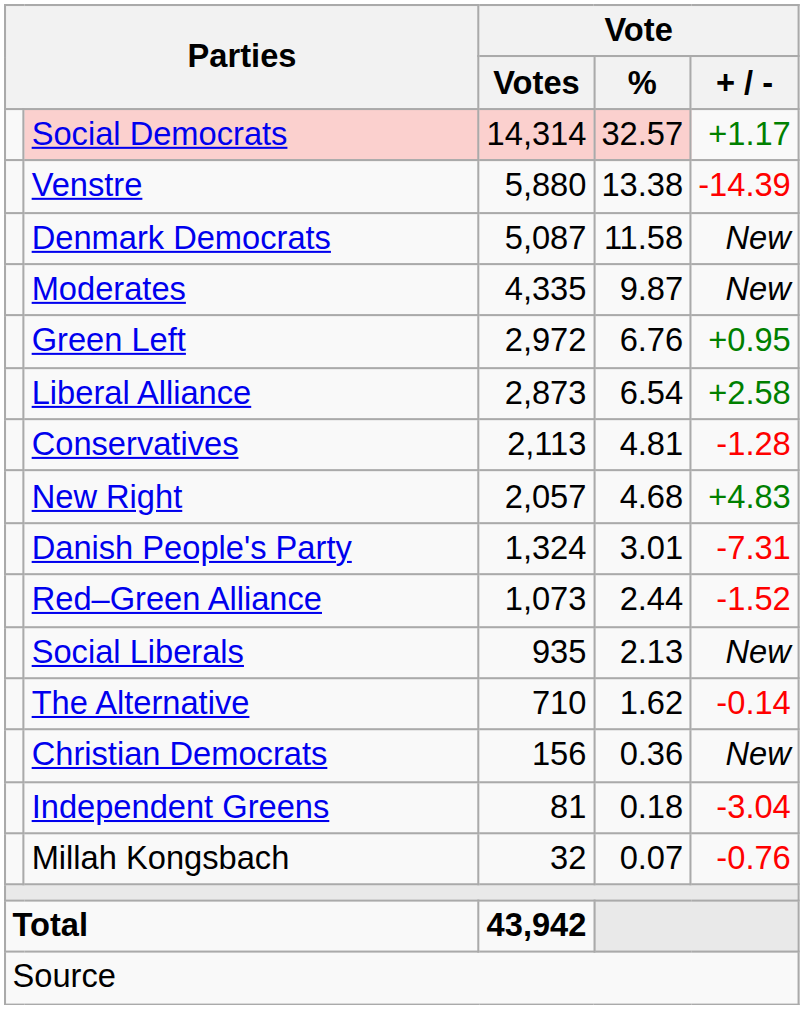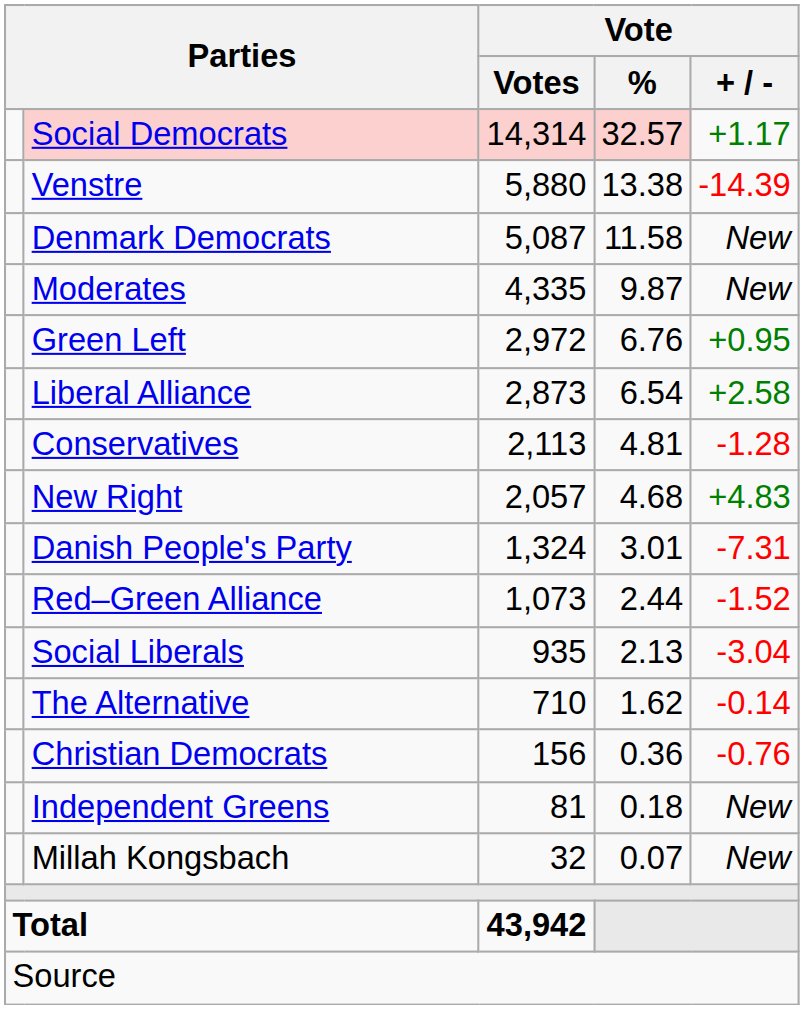(758, 651) New -> (754, 651) -3.04
(758, 755) New -> (754, 755) -0.76
(754, 806) -3.04 -> (758, 806) New
(754, 858) -0.76 -> (758, 858) New
